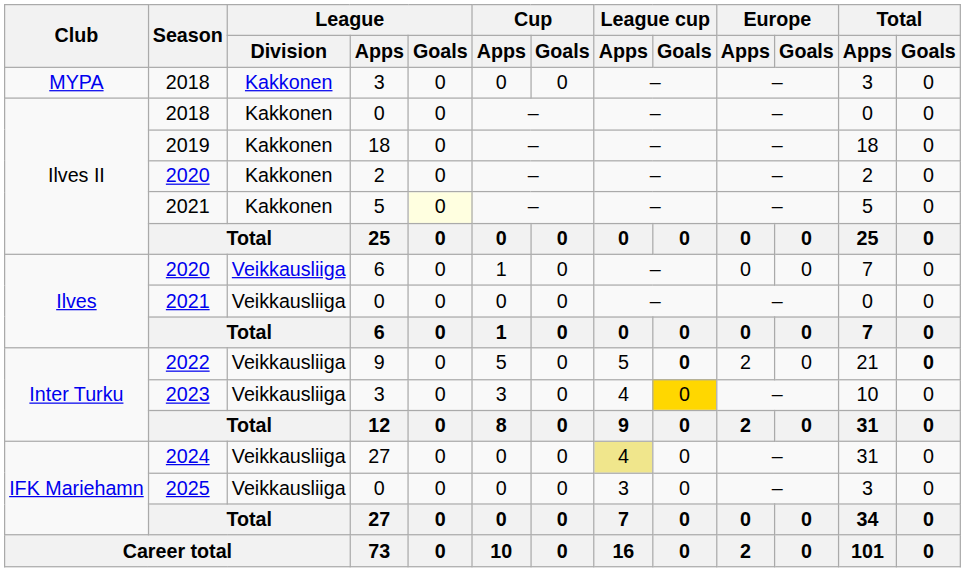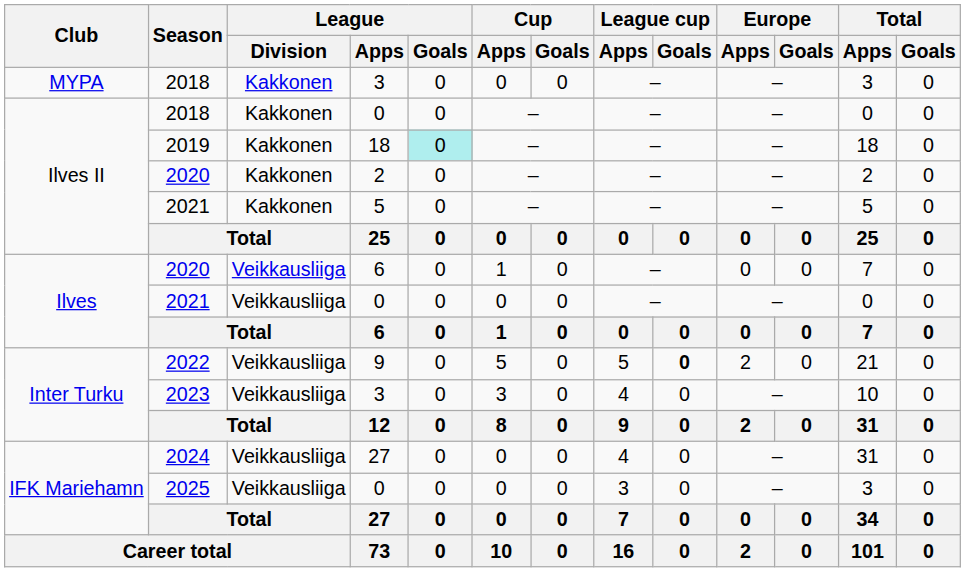(440, 144) no background -> (440, 144) paleturquoise background
(440, 207) lightyellow background -> (440, 207) no background
(928, 363) bold -> (928, 363) normal
(684, 394) gold background -> (684, 394) no background
(623, 457) khaki background -> (623, 457) no background
